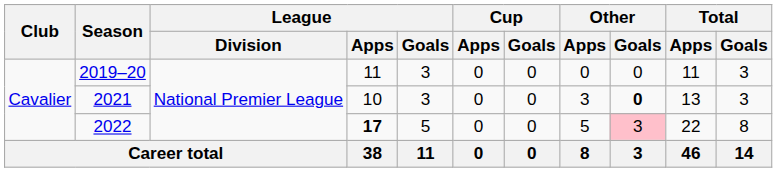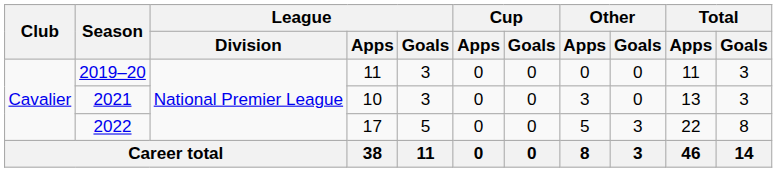(638, 99) bold -> (638, 99) normal
(372, 126) bold -> (372, 126) normal
(638, 126) pink background -> (638, 126) no background
